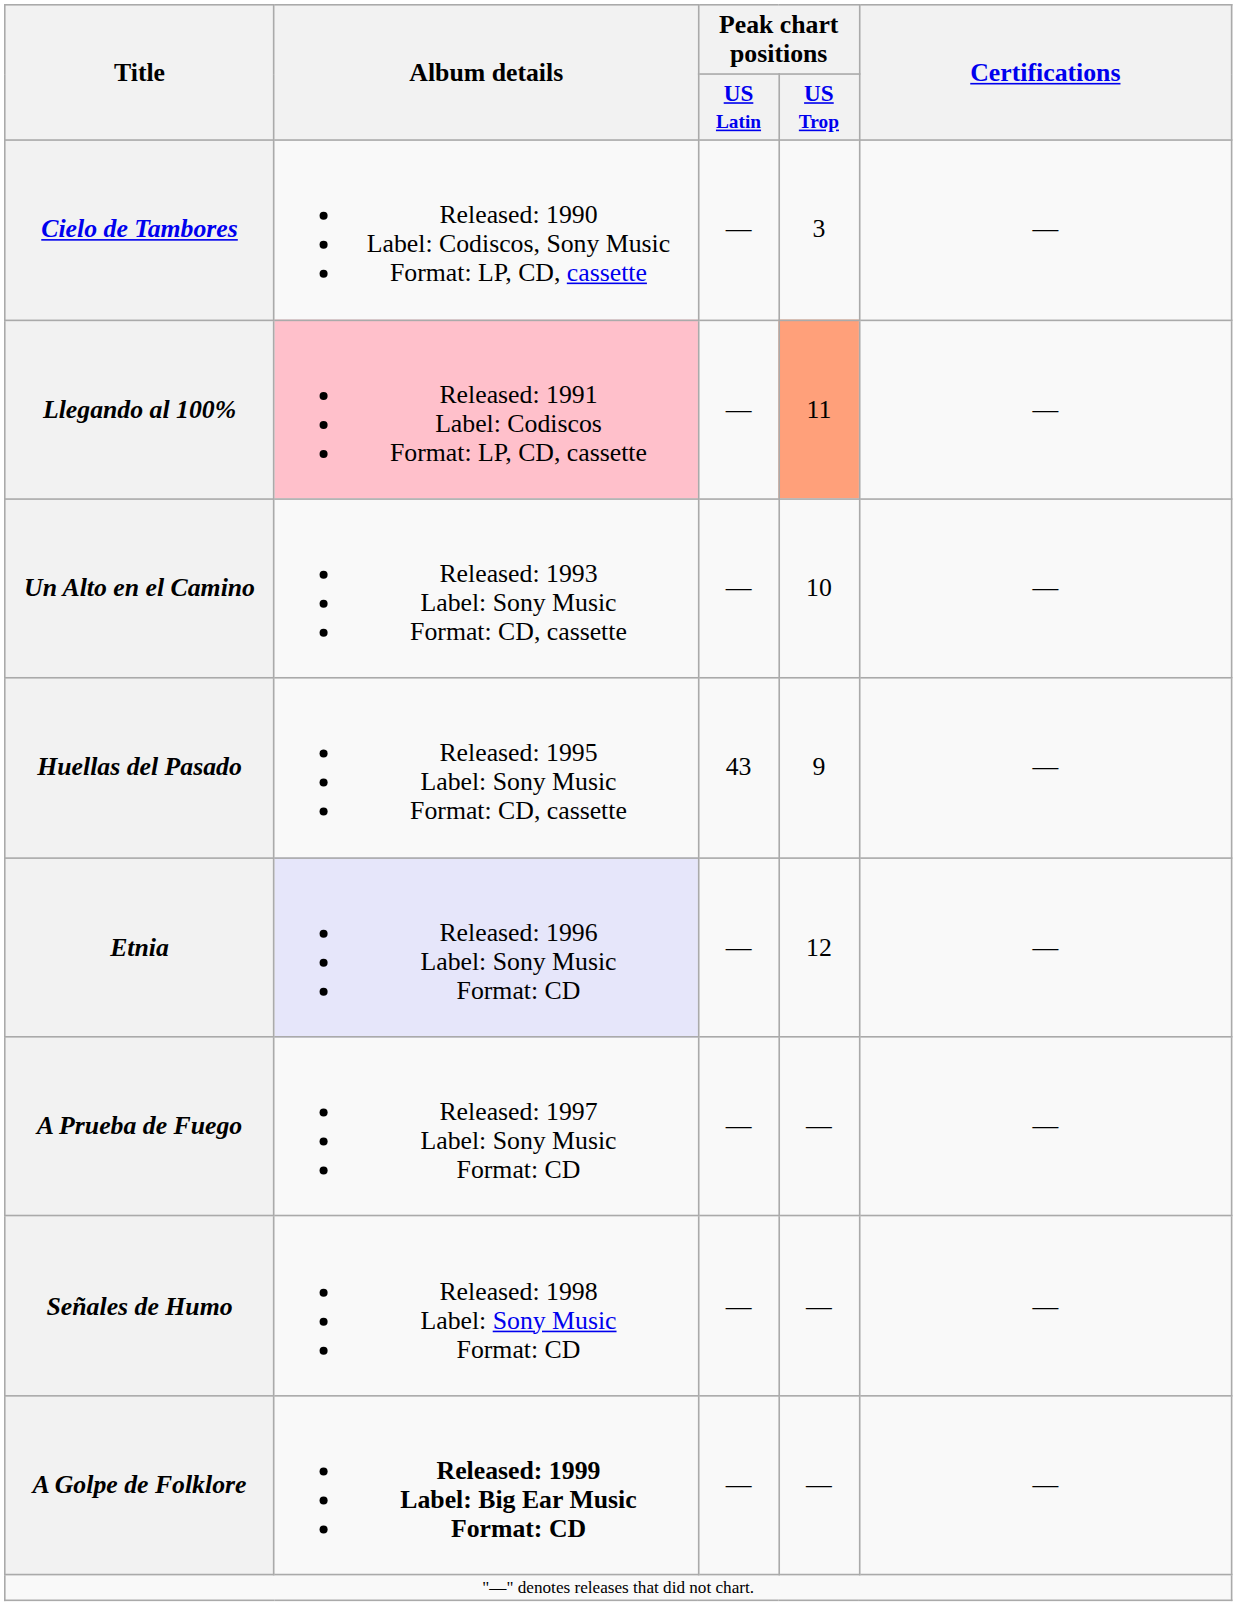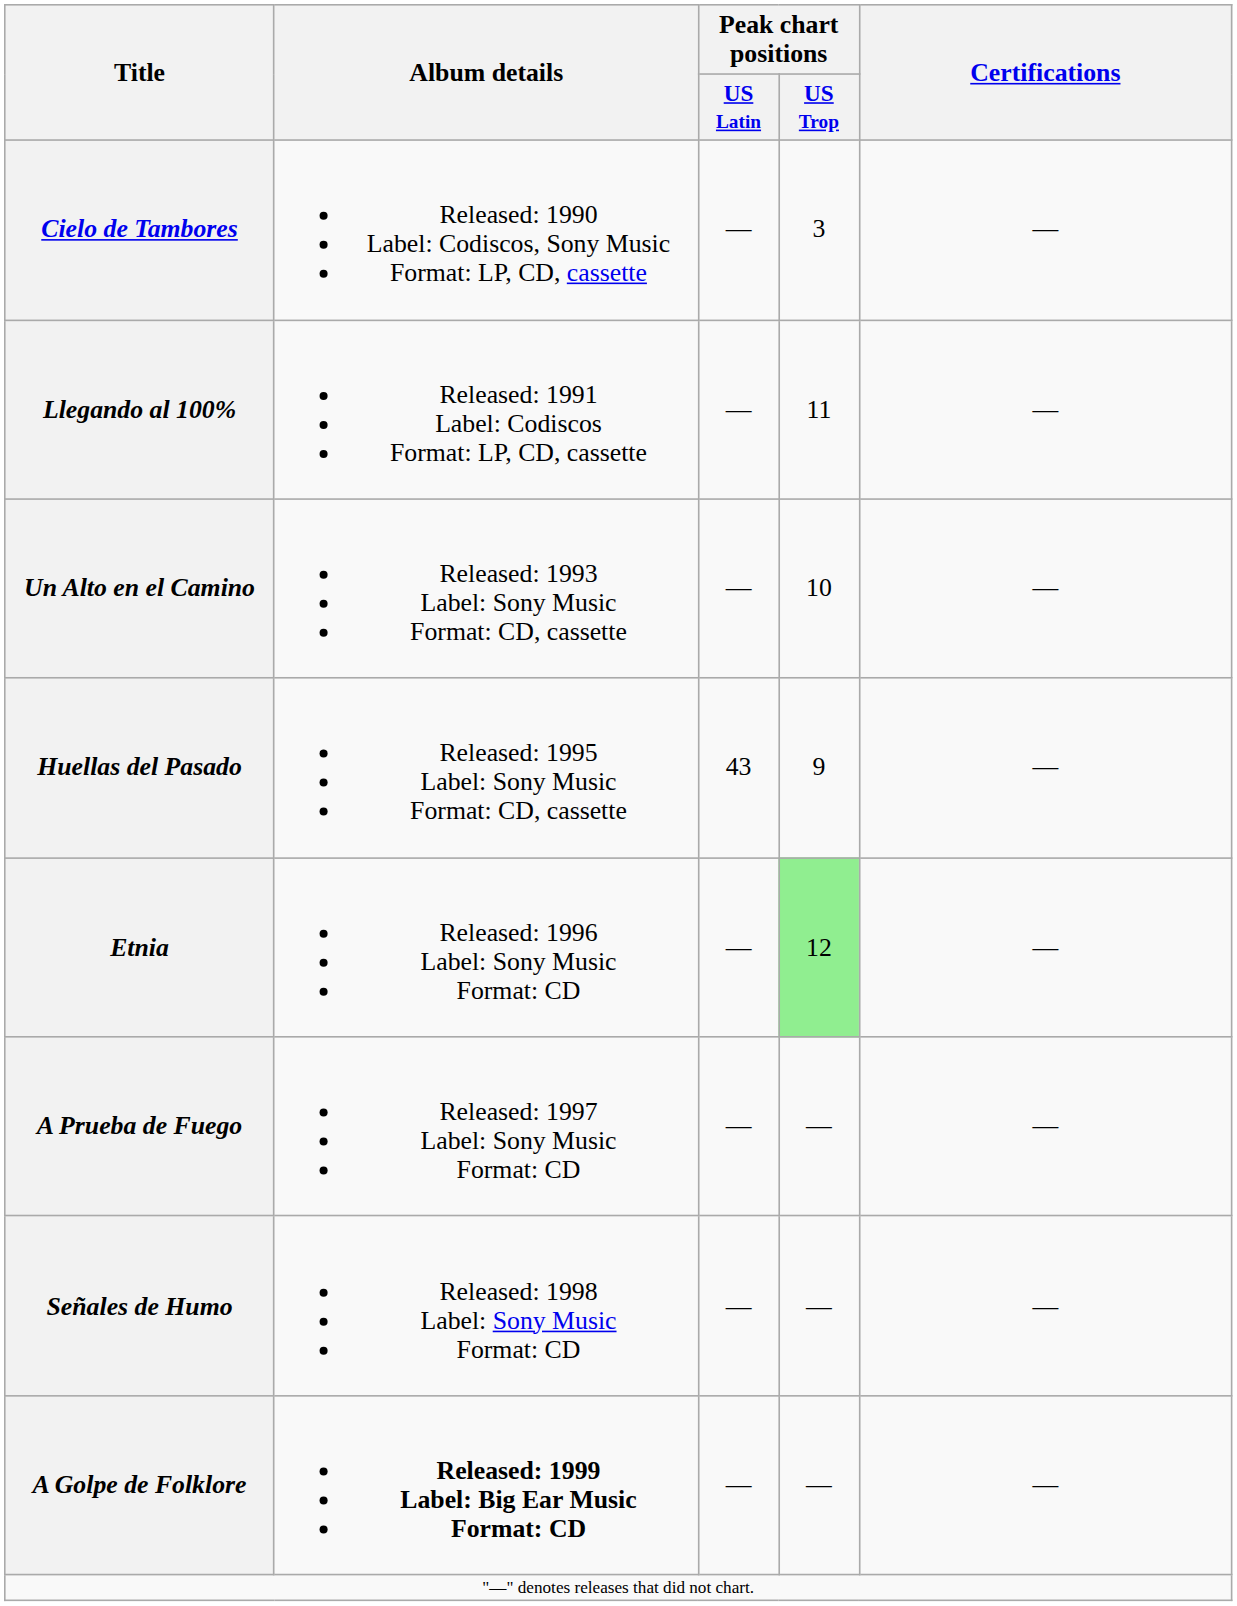(486, 424) pink background -> (486, 424) no background
(819, 408) lightsalmon background -> (819, 408) no background
(486, 962) lavender background -> (486, 962) no background
(819, 946) no background -> (819, 946) lightgreen background
